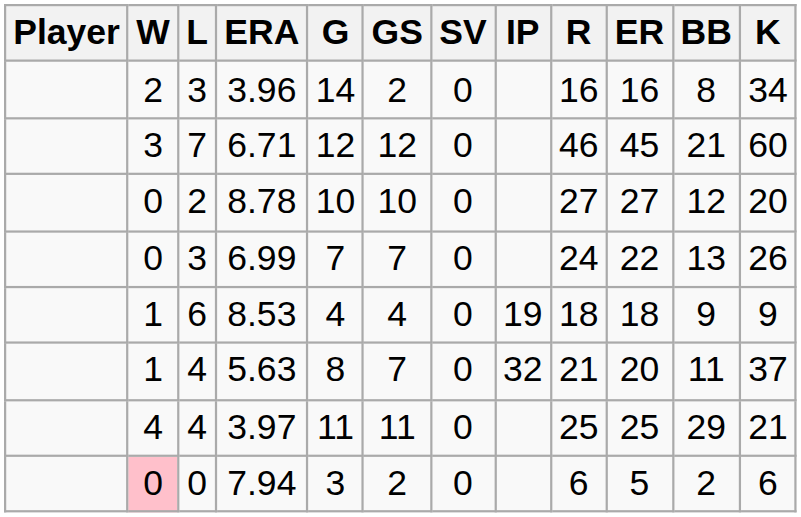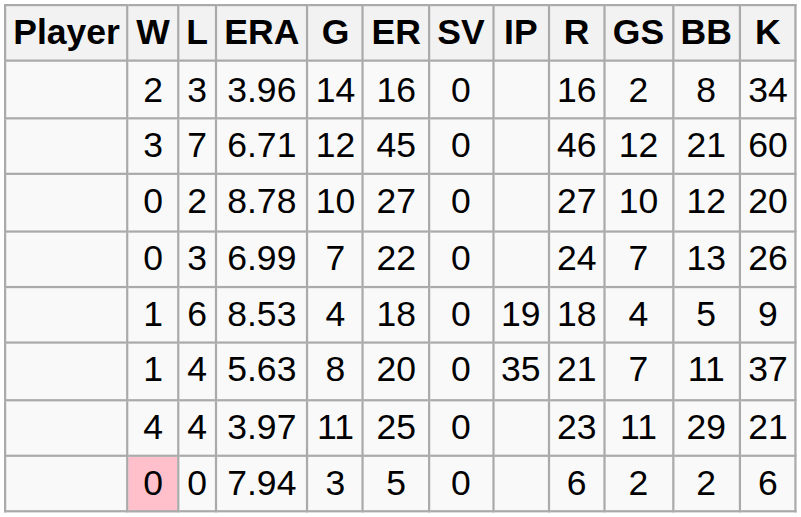columns swapped: (397, 32) <-> (639, 32)
(706, 314) 9 -> (706, 314) 5
(523, 370) 32 -> (521, 370) 35
(579, 426) 25 -> (577, 426) 23
